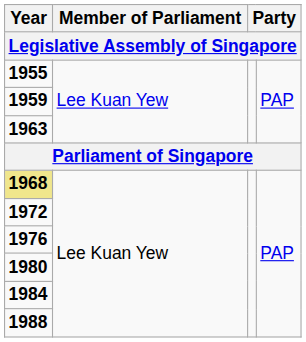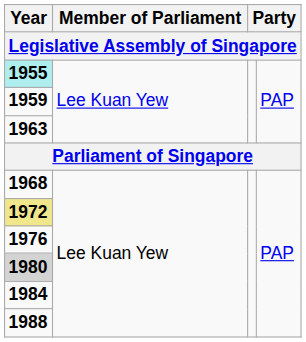(28, 73) no background -> (28, 73) paleturquoise background
(28, 184) khaki background -> (28, 184) no background
(28, 211) no background -> (28, 211) khaki background
(28, 267) no background -> (28, 267) lightgrey background
